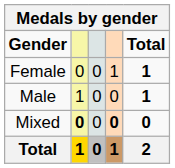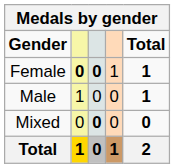(80, 70) normal -> (80, 70) bold
(97, 70) normal -> (97, 70) bold
(80, 123) bold -> (80, 123) normal
(97, 123) normal -> (97, 123) bold
(114, 123) bold -> (114, 123) normal
